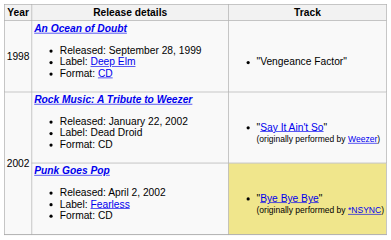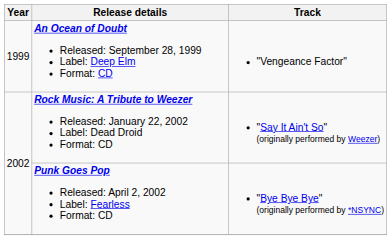(18, 56) 1998 -> (18, 56) 1999
(307, 205) khaki background -> (307, 205) no background
